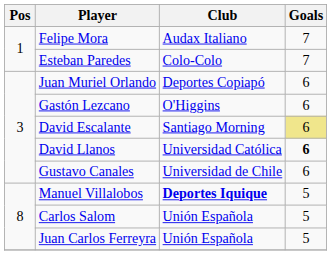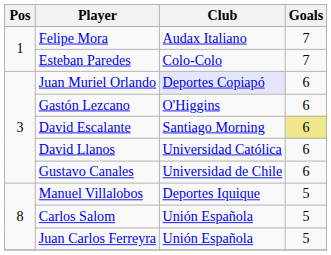(214, 82) no background -> (214, 82) lavender background
(306, 149) bold -> (306, 149) normal
(215, 194) bold -> (211, 194) normal
